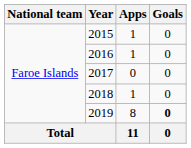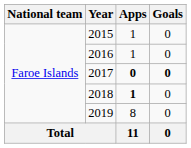(133, 73) normal -> (133, 73) bold
(168, 73) normal -> (168, 73) bold
(133, 93) normal -> (133, 93) bold
(168, 113) bold -> (168, 113) normal
